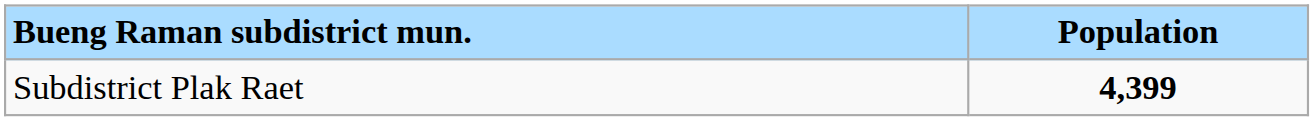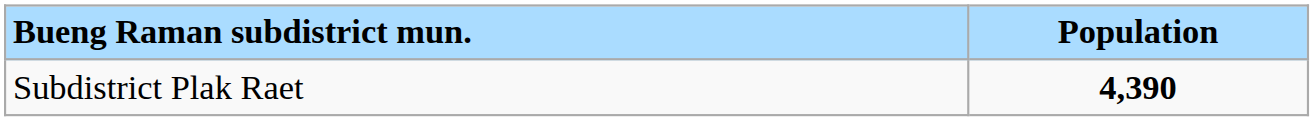(1138, 86) 4,399 -> (1138, 86) 4,390
